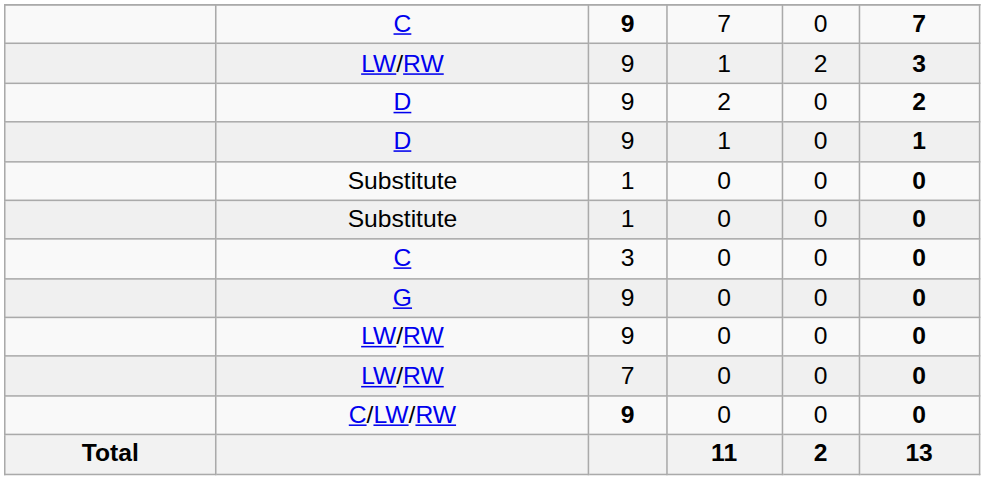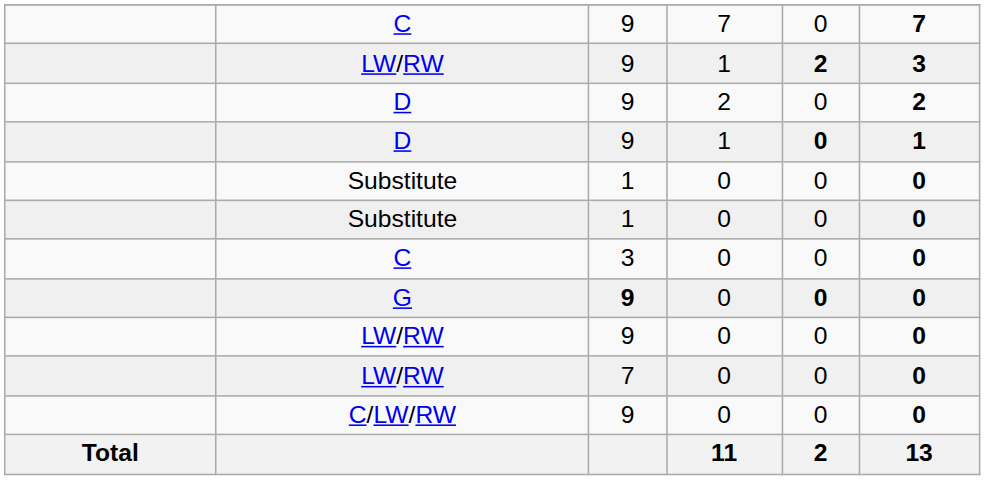(628, 24) bold -> (628, 24) normal
(821, 63) normal -> (821, 63) bold
(821, 141) normal -> (821, 141) bold
(628, 297) normal -> (628, 297) bold
(821, 297) normal -> (821, 297) bold
(628, 414) bold -> (628, 414) normal
